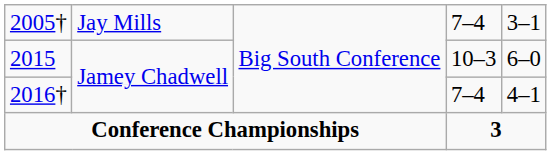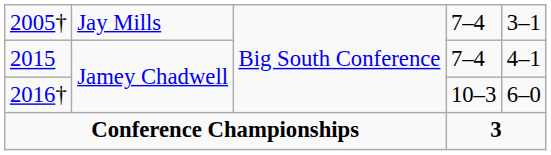(474, 58) 10–3 -> (468, 58) 7–4
(524, 58) 6–0 -> (524, 58) 4–1
(468, 94) 7–4 -> (474, 94) 10–3
(524, 94) 4–1 -> (524, 94) 6–0
